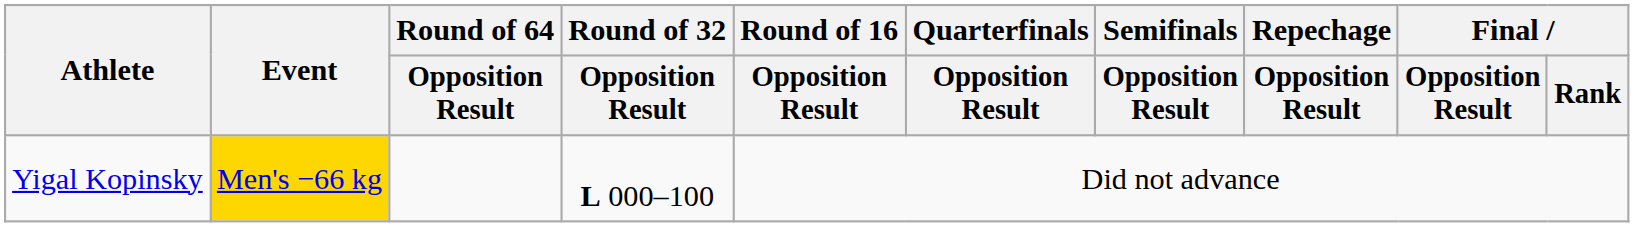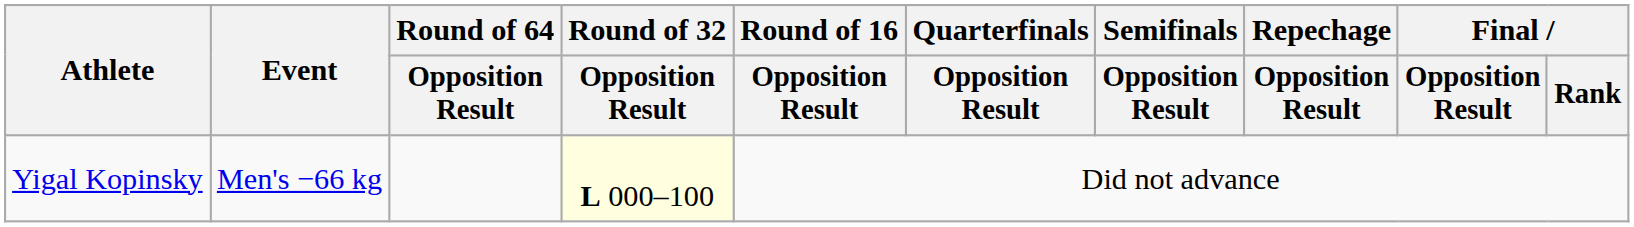(299, 178) gold background -> (299, 178) no background
(647, 196) no background -> (647, 196) lightyellow background
